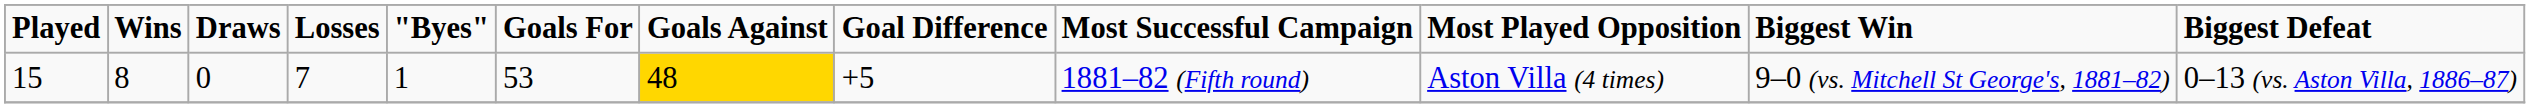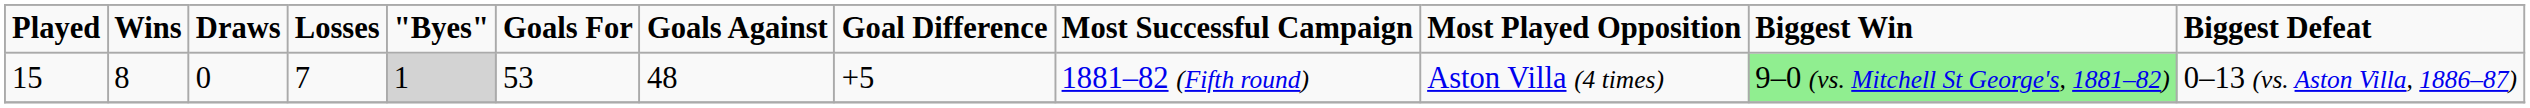(401, 77) no background -> (401, 77) lightgrey background
(662, 77) gold background -> (662, 77) no background
(1963, 77) no background -> (1963, 77) lightgreen background
